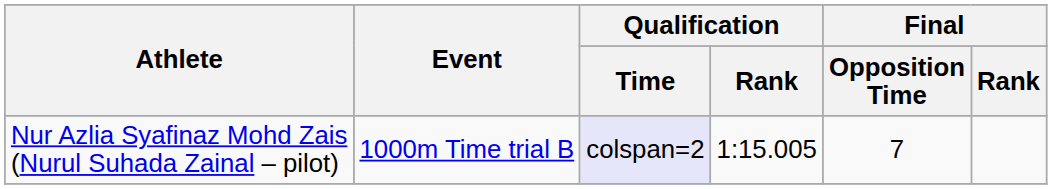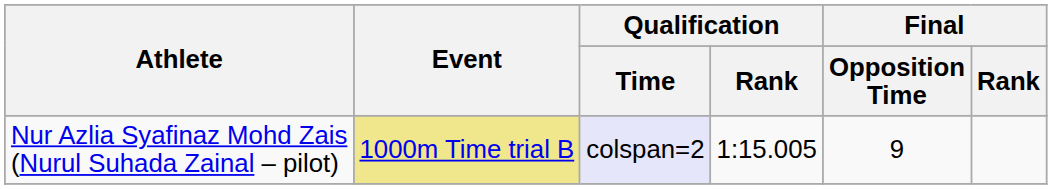(467, 150) no background -> (467, 150) khaki background
(897, 150) 7 -> (897, 150) 9
